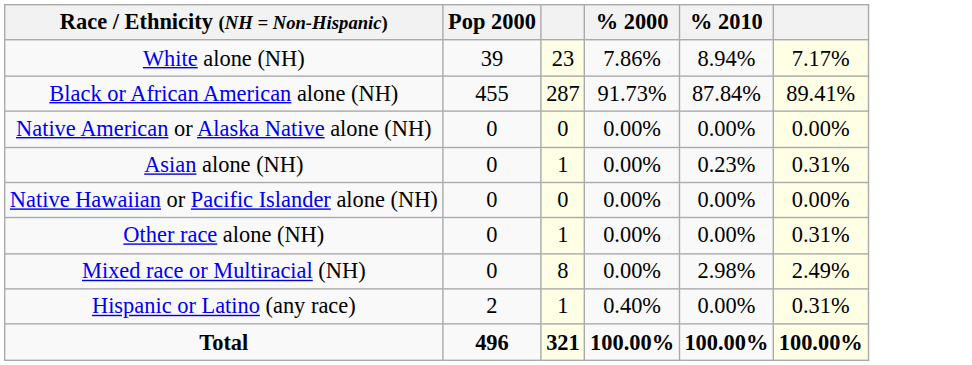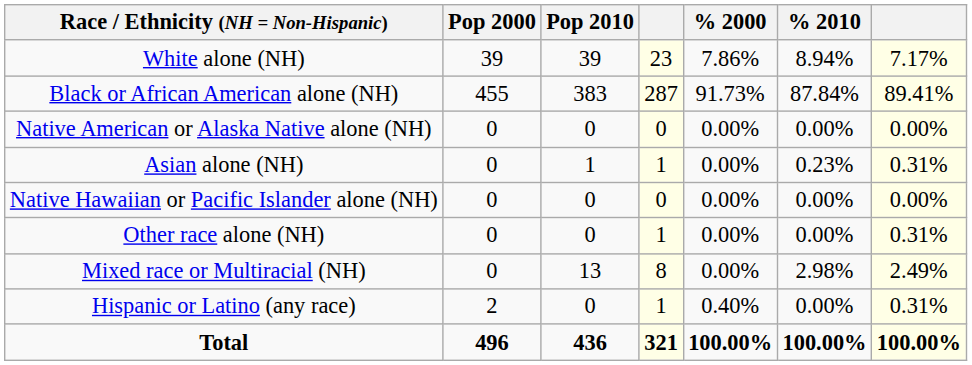+ column: (590, 22)
